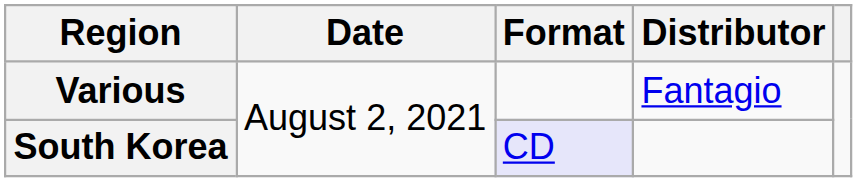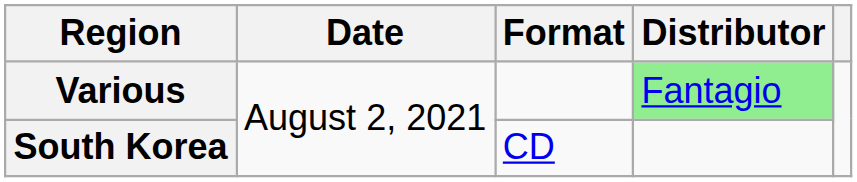(712, 90) no background -> (712, 90) lightgreen background
(529, 147) lavender background -> (529, 147) no background
